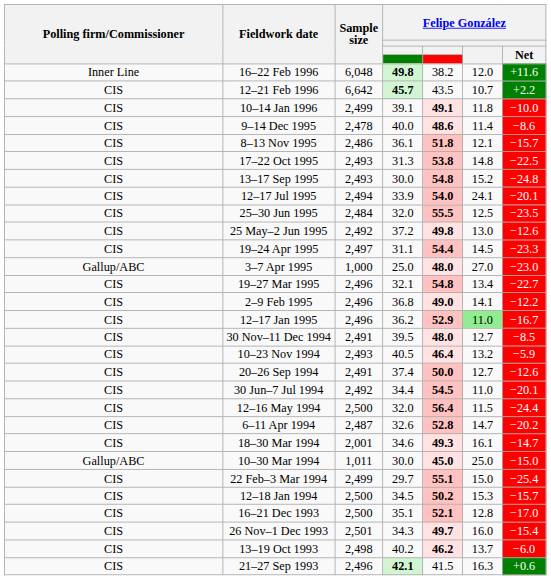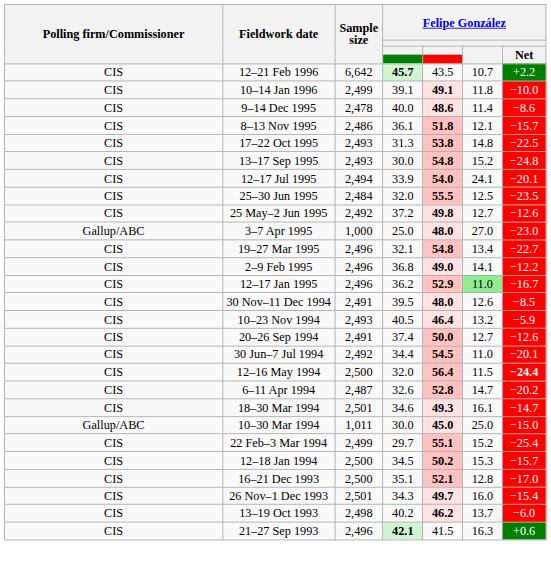- row: (279, 73)
(482, 231) 13.0 -> (482, 214) 12.7
- row: (279, 249)
(482, 337) 12.7 -> (482, 302) 12.6
(524, 408) normal -> (524, 373) bold
(359, 443) 2,001 -> (359, 408) 2,501
(482, 478) 15.0 -> (482, 443) 15.2
